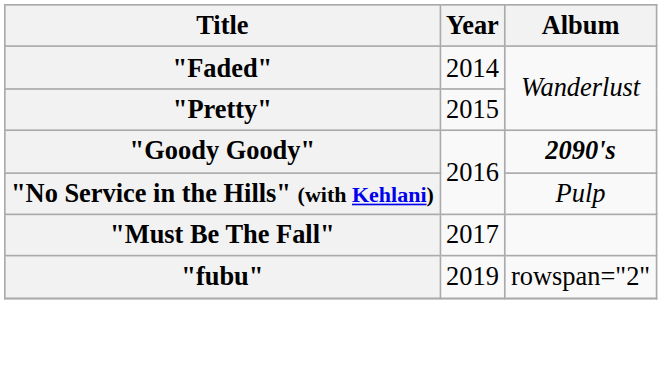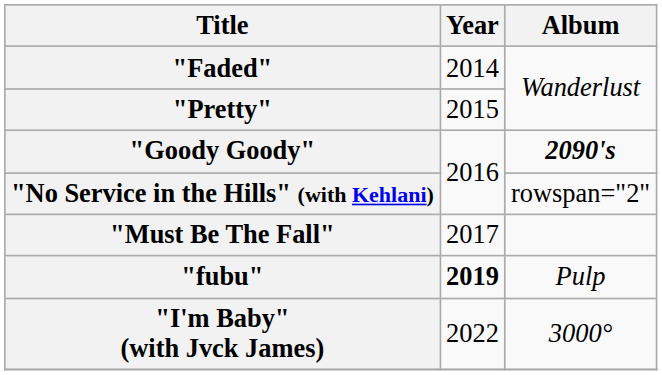(581, 192) Pulp -> (581, 192) rowspan="2"
(472, 276) normal -> (472, 276) bold
(581, 276) rowspan="2" -> (581, 276) Pulp
+ row: (222, 333)
